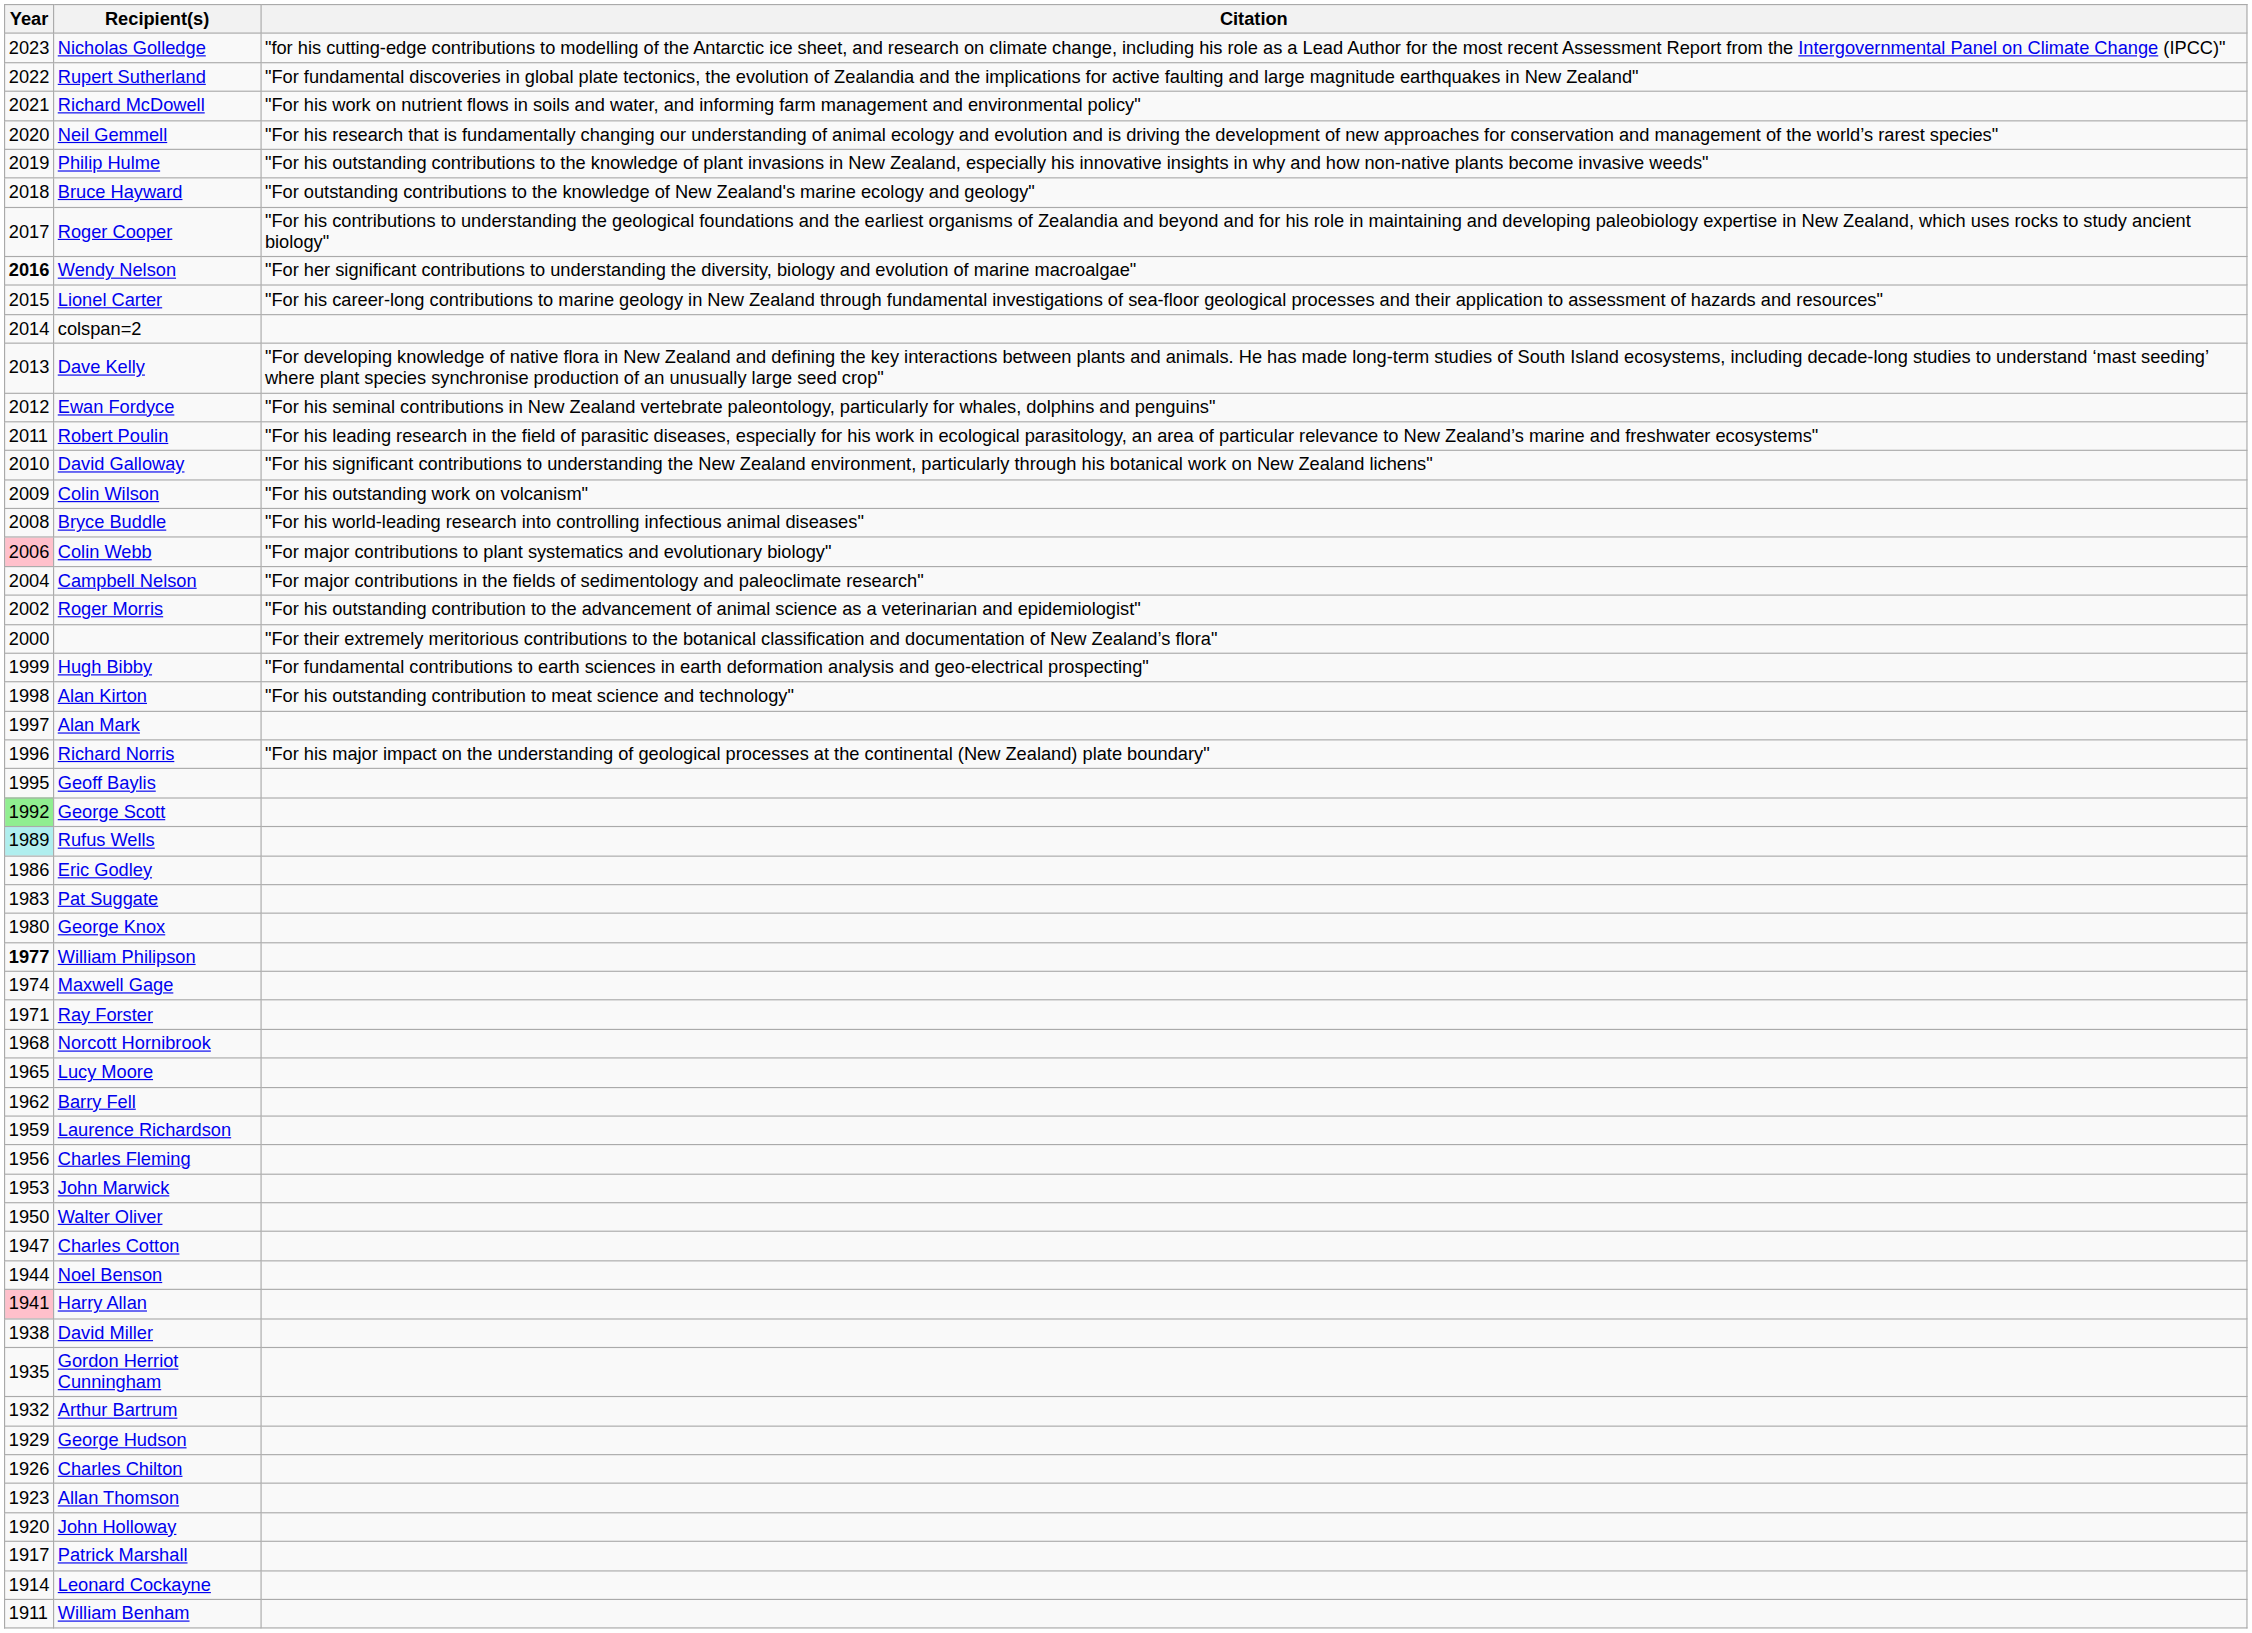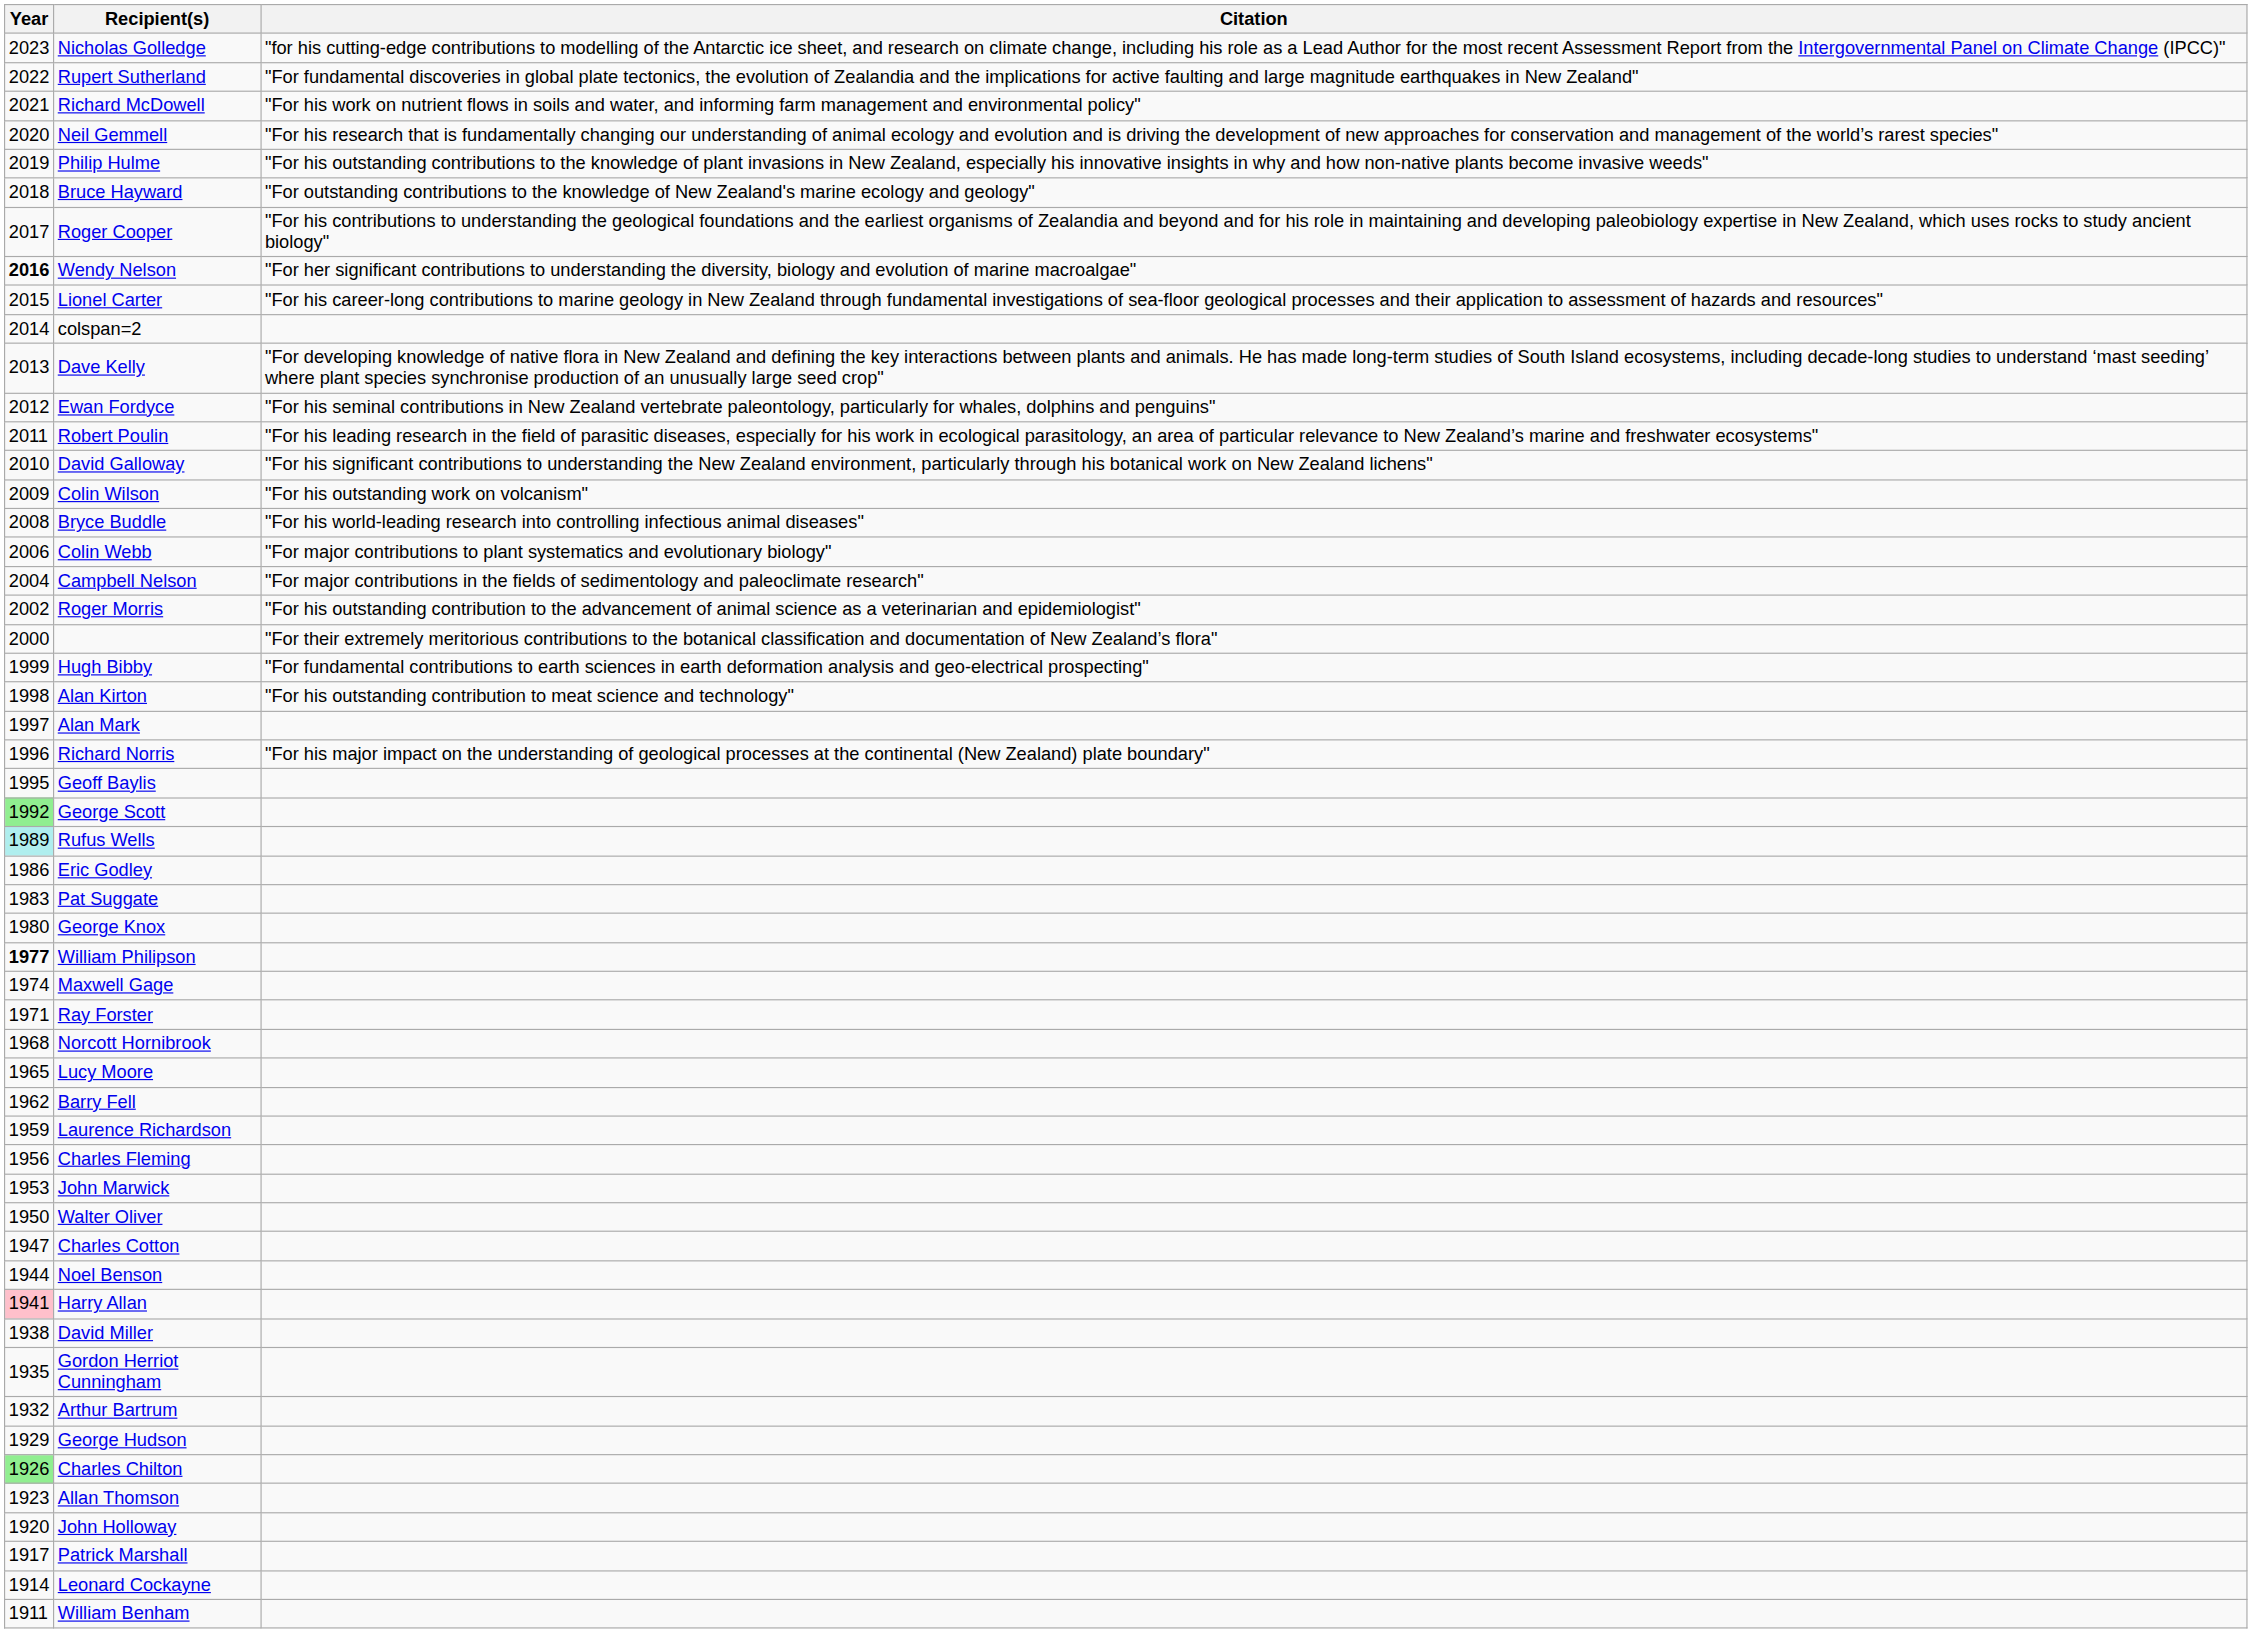(29, 551) pink background -> (29, 551) no background
(29, 1469) no background -> (29, 1469) lightgreen background
